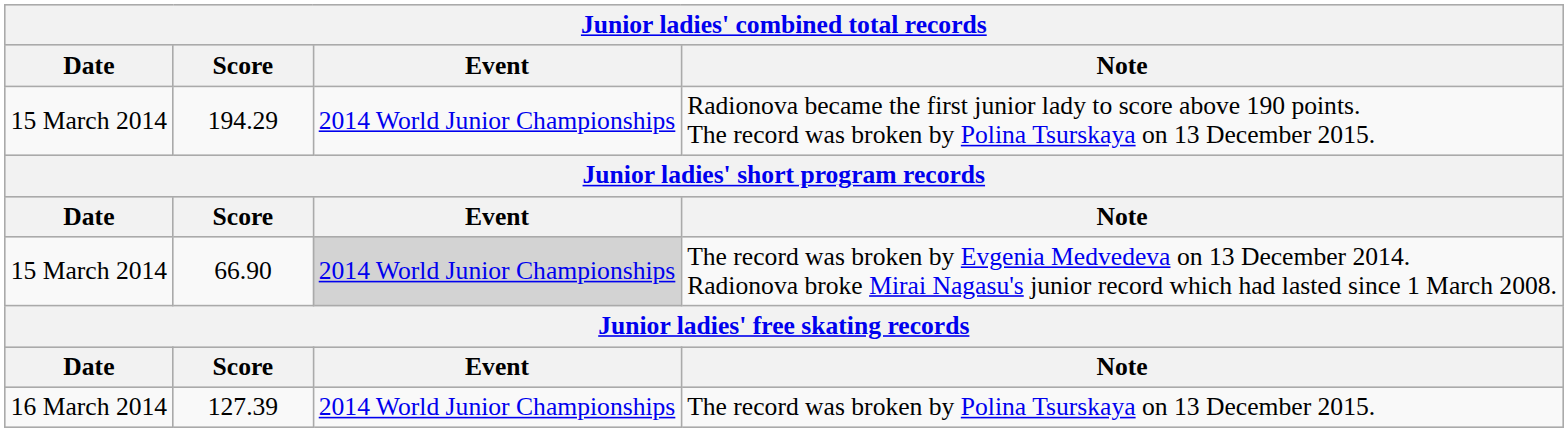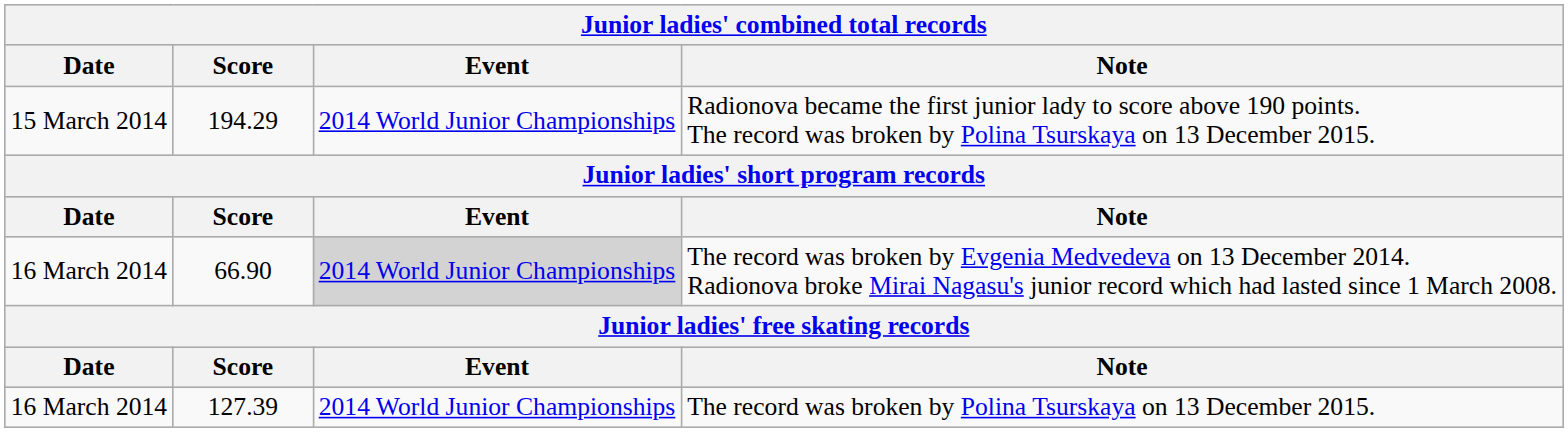(89, 271) 15 March 2014 -> (89, 271) 16 March 2014
